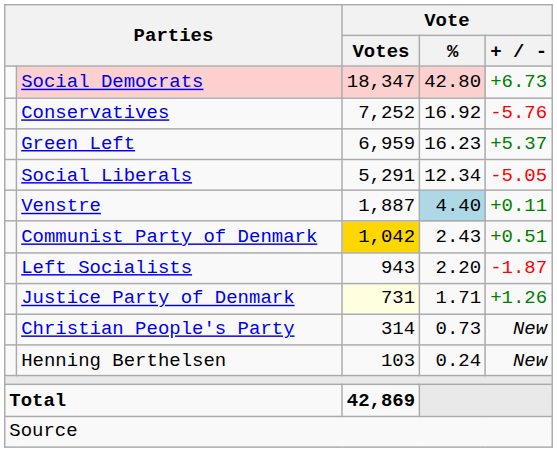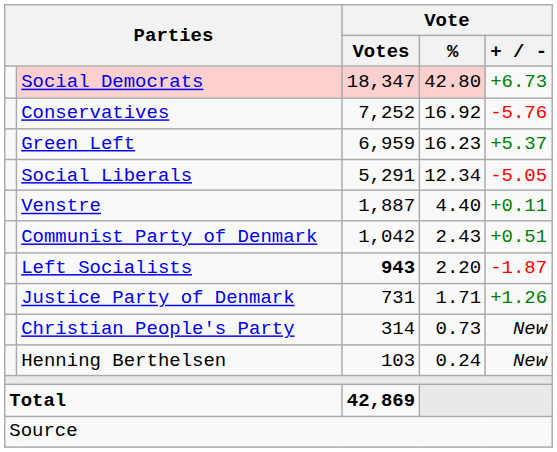(458, 206) lightblue background -> (458, 206) no background
(387, 237) gold background -> (387, 237) no background
(398, 268) normal -> (398, 268) bold
(398, 299) lightyellow background -> (398, 299) no background
